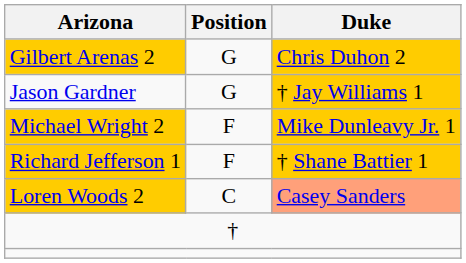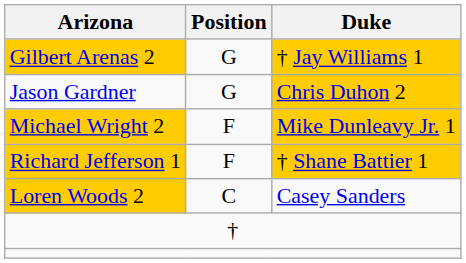(341, 56) Chris Duhon 2 -> (350, 56) † Jay Williams 1
(350, 91) † Jay Williams 1 -> (341, 91) Chris Duhon 2
(341, 195) lightsalmon background -> (341, 195) no background
